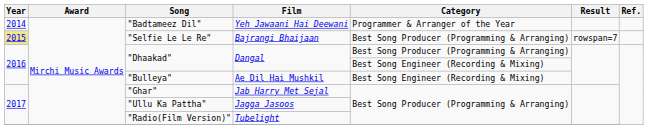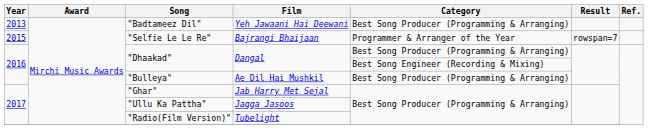(16, 24) 2014 -> (16, 24) 2013
(434, 24) Programmer & Arranger of the Year -> (461, 24) Best Song Producer (Programming & Arranging)
(16, 38) khaki background -> (16, 38) no background
(461, 38) Best Song Producer (Programming & Arranging) -> (434, 38) Programmer & Arranger of the Year
(448, 78) Best Song Engineer (Recording & Mixing) -> (461, 78) Best Song Producer (Programming & Arranging)
